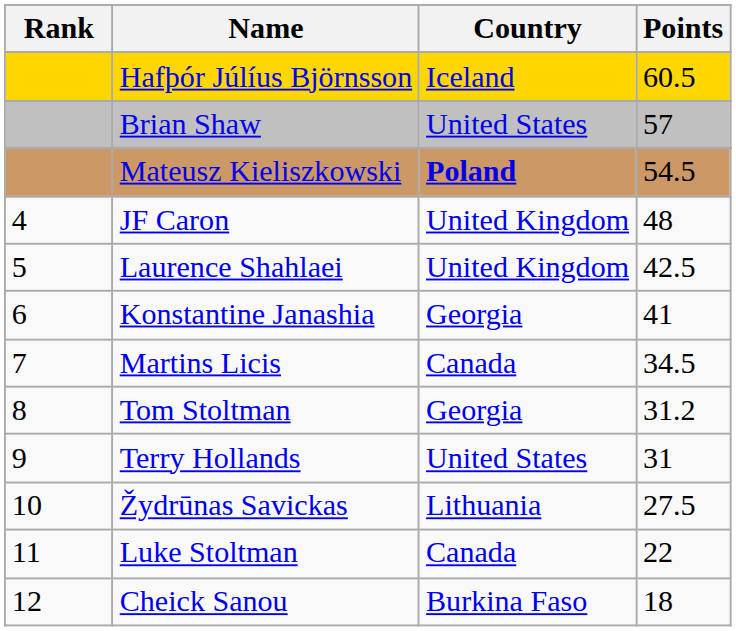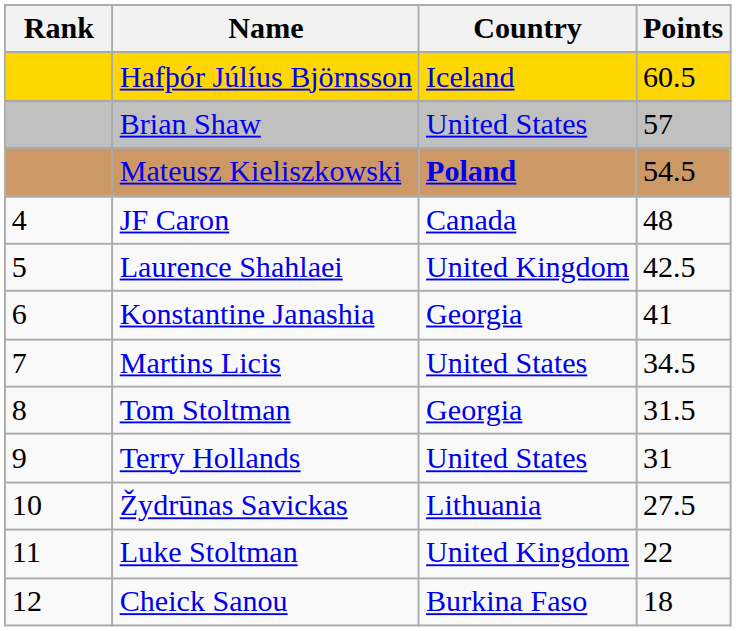(528, 219) United Kingdom -> (471, 219) Canada
(471, 362) Canada -> (507, 362) United States
(669, 410) 31.2 -> (669, 410) 31.5
(471, 553) Canada -> (528, 553) United Kingdom
